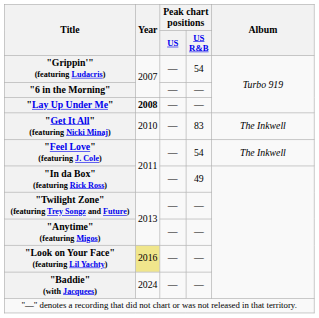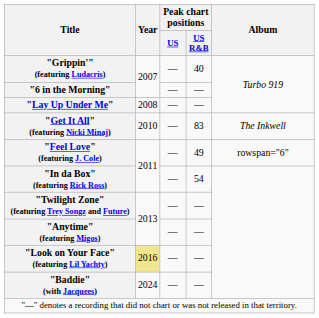(199, 69) 54 -> (199, 69) 40
(148, 105) bold -> (148, 105) normal
(199, 152) 54 -> (199, 152) 49
(263, 152) The Inkwell -> (263, 152) rowspan="6"
(199, 179) 49 -> (199, 179) 54
